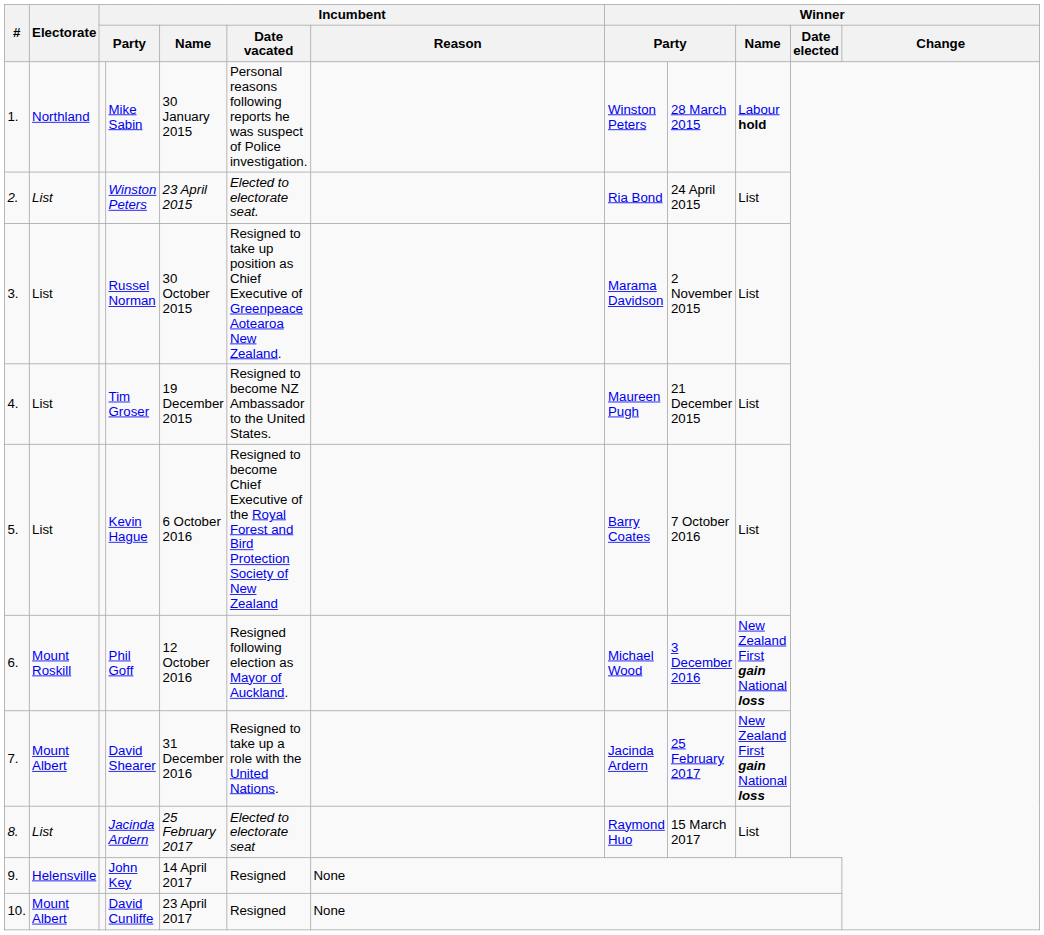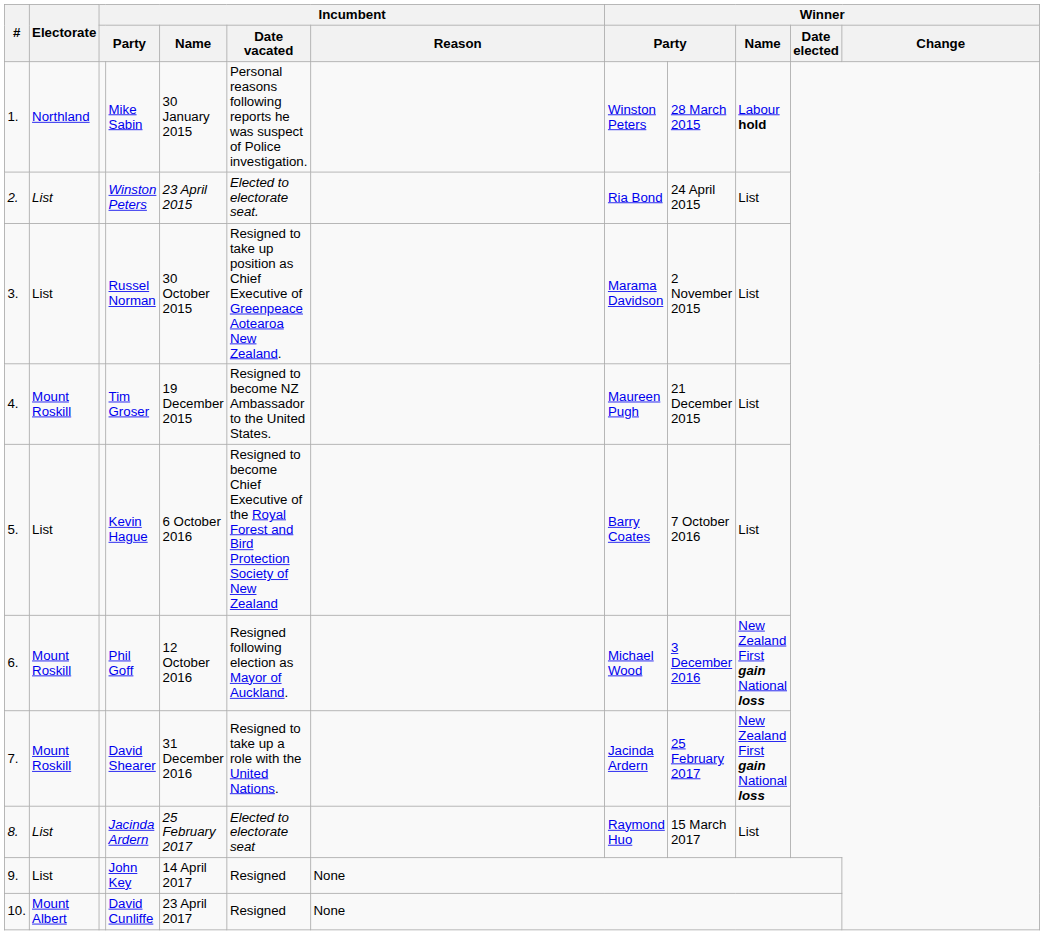(42, 404) List -> (52, 404) Mount Roskill
(51, 758) Mount Albert -> (52, 758) Mount Roskill
(64, 875) Helensville -> (42, 875) List
